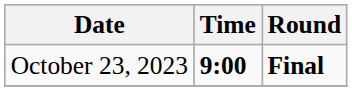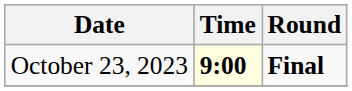(223, 65) no background -> (223, 65) lightyellow background
